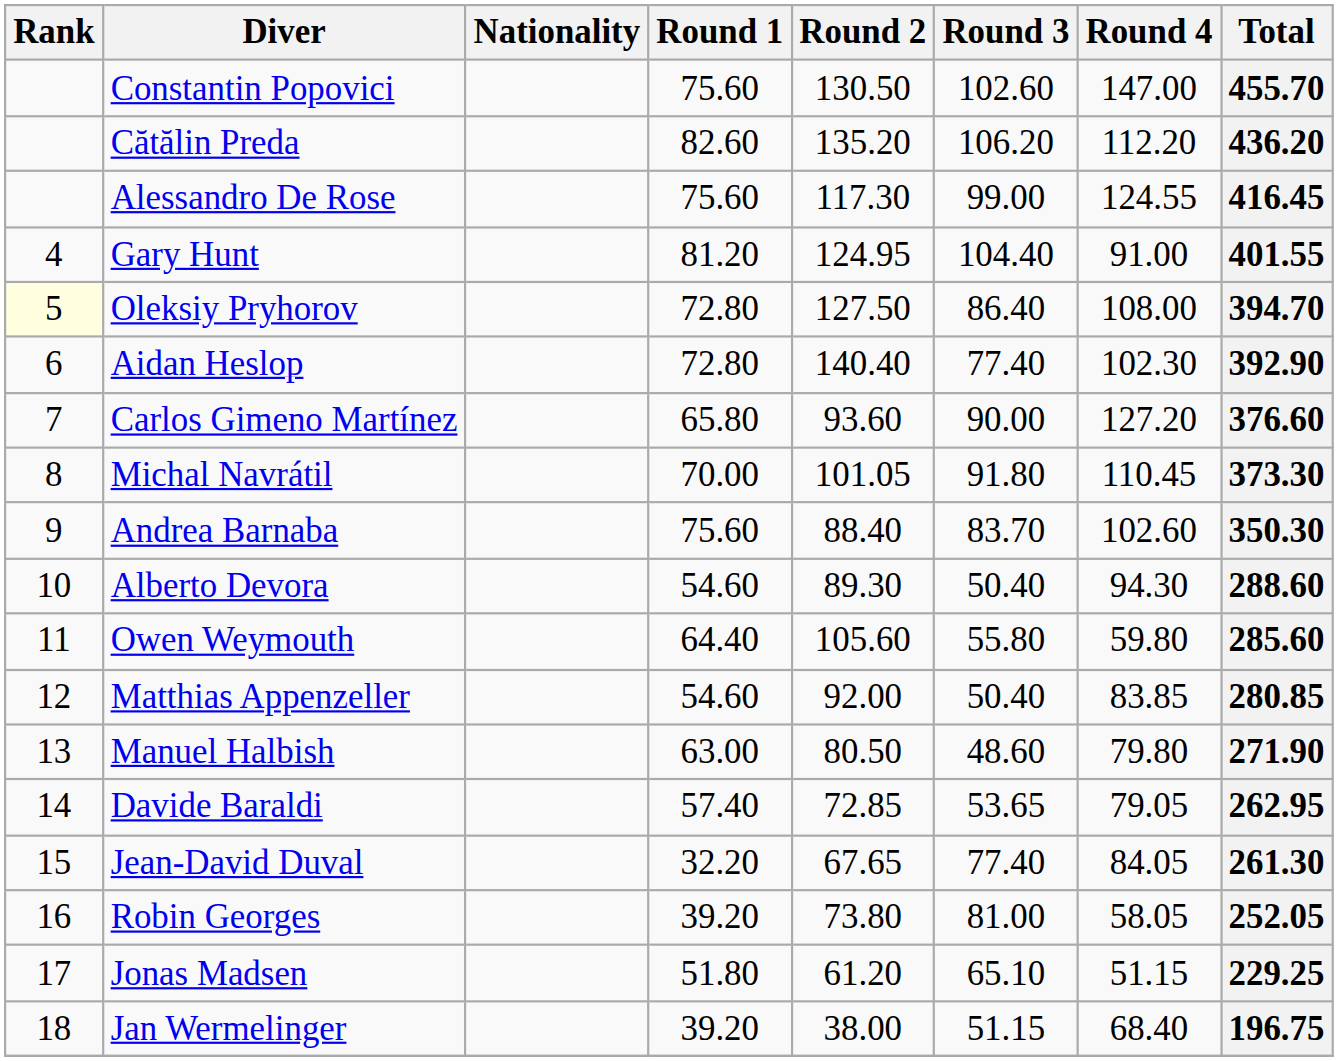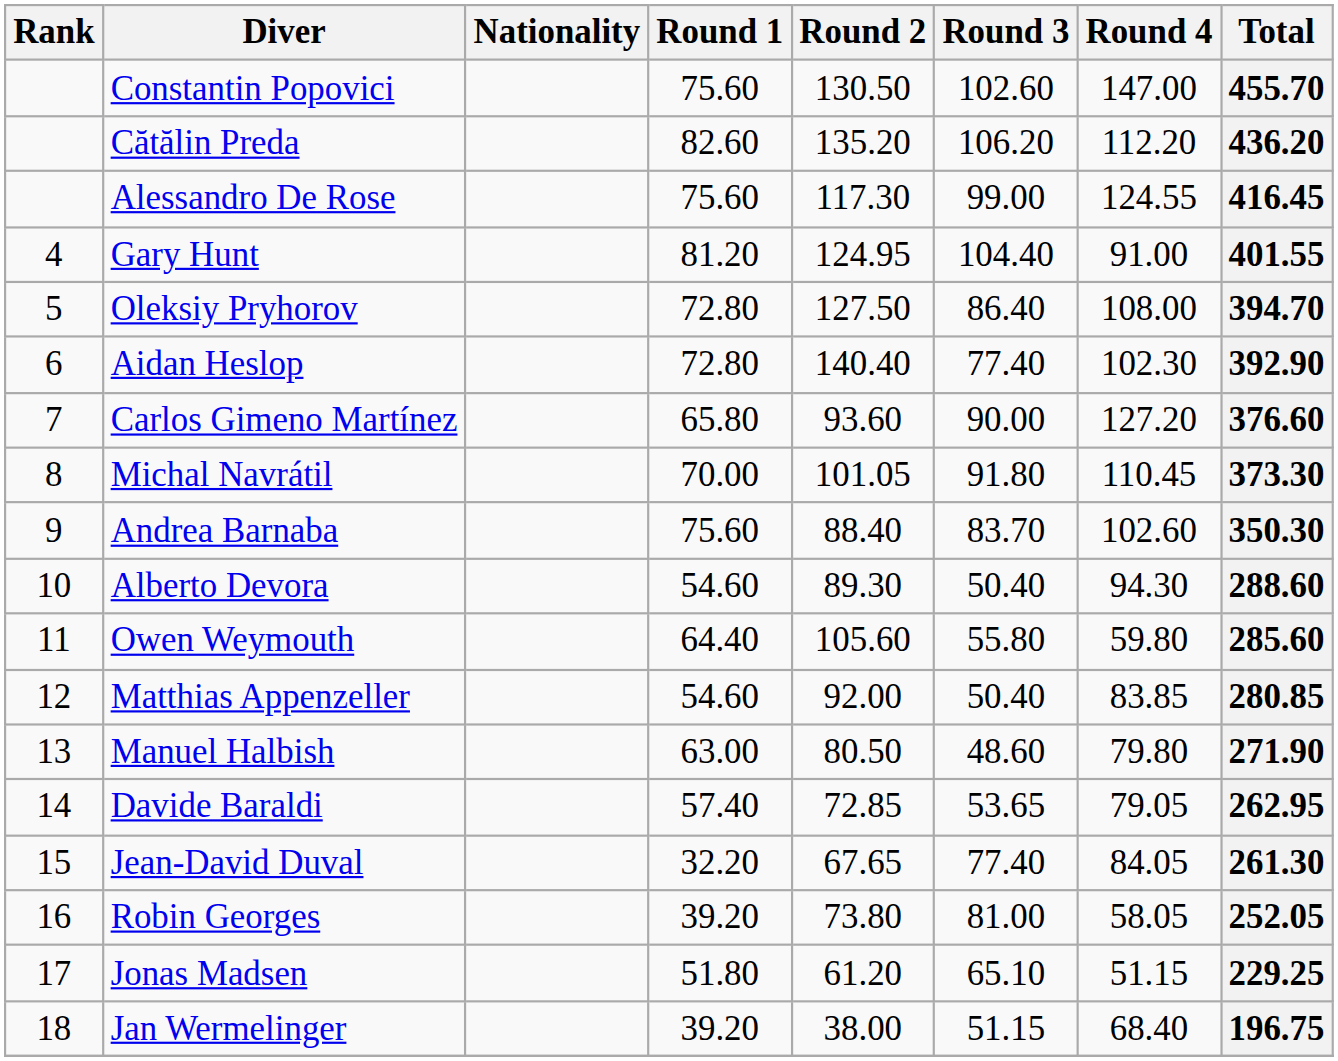(54, 308) lightyellow background -> (54, 308) no background
